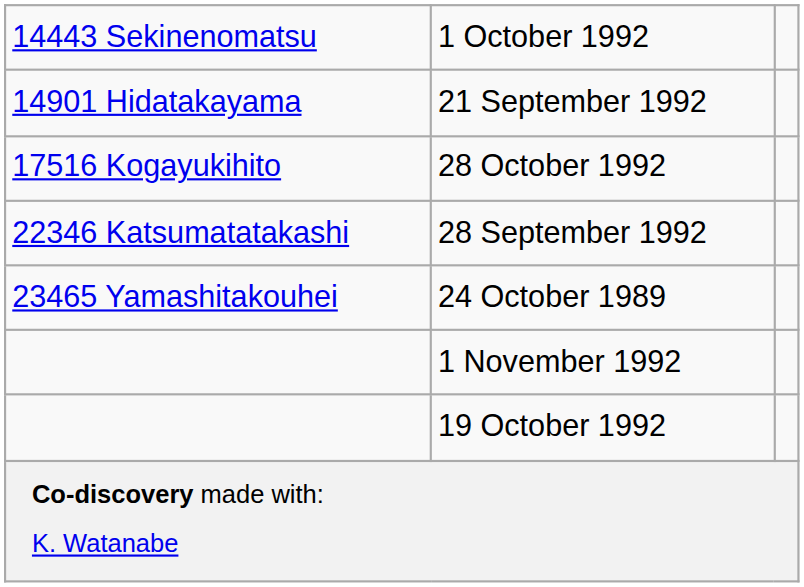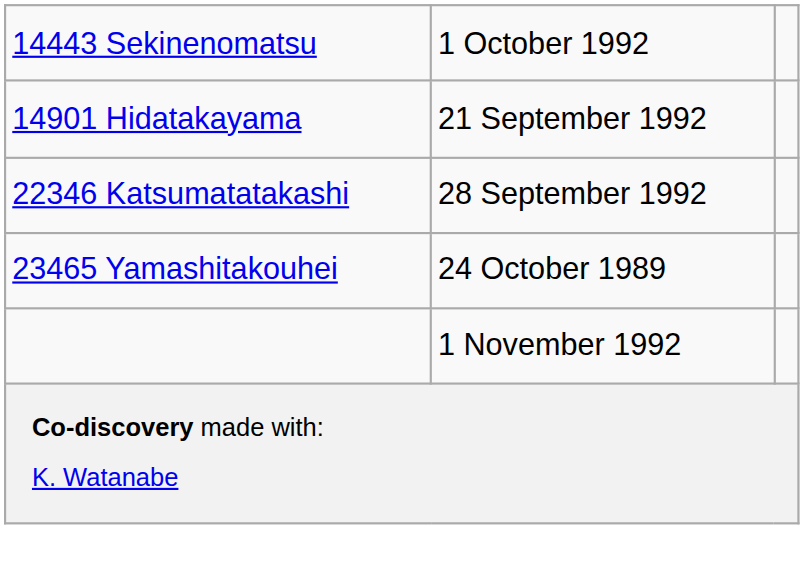- row: (552, 166)
- row: (552, 426)
